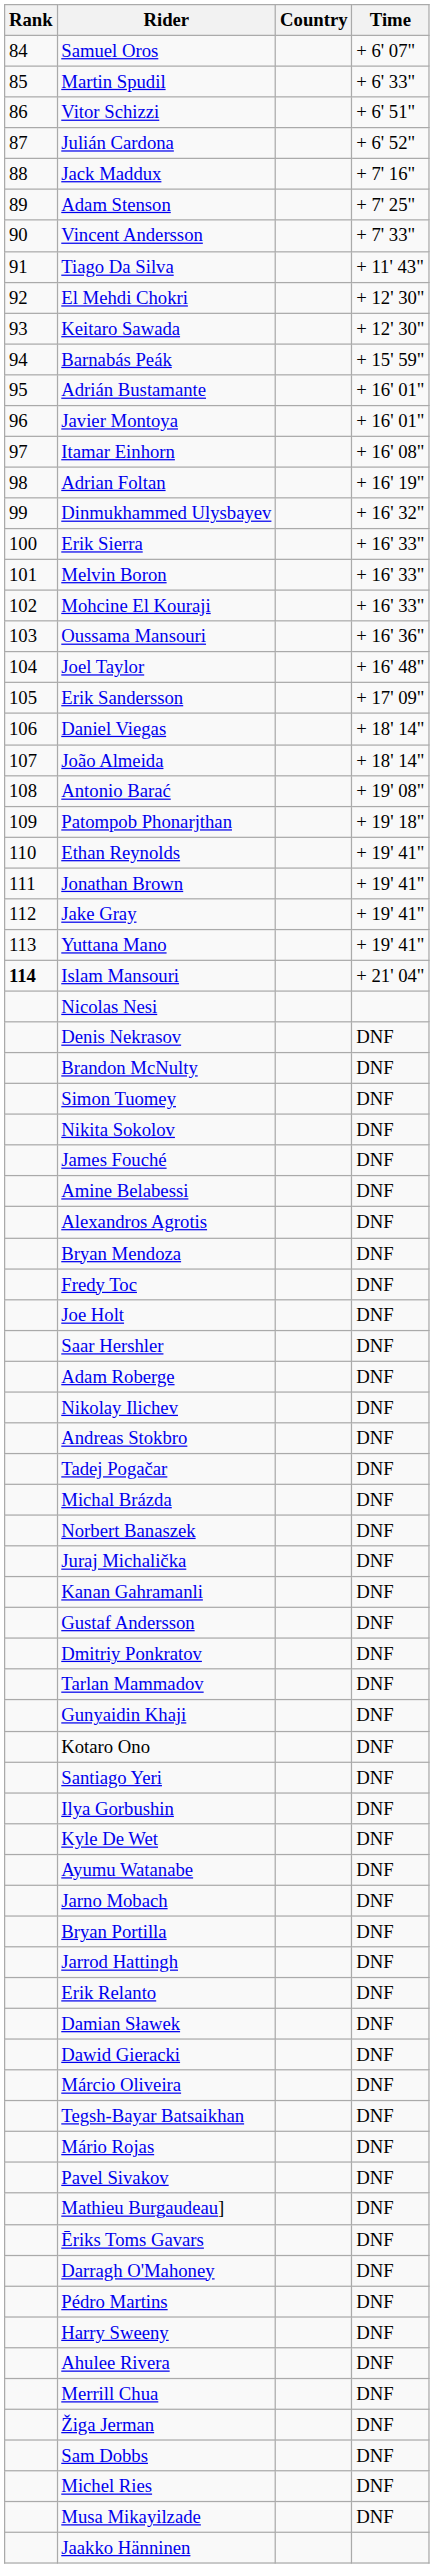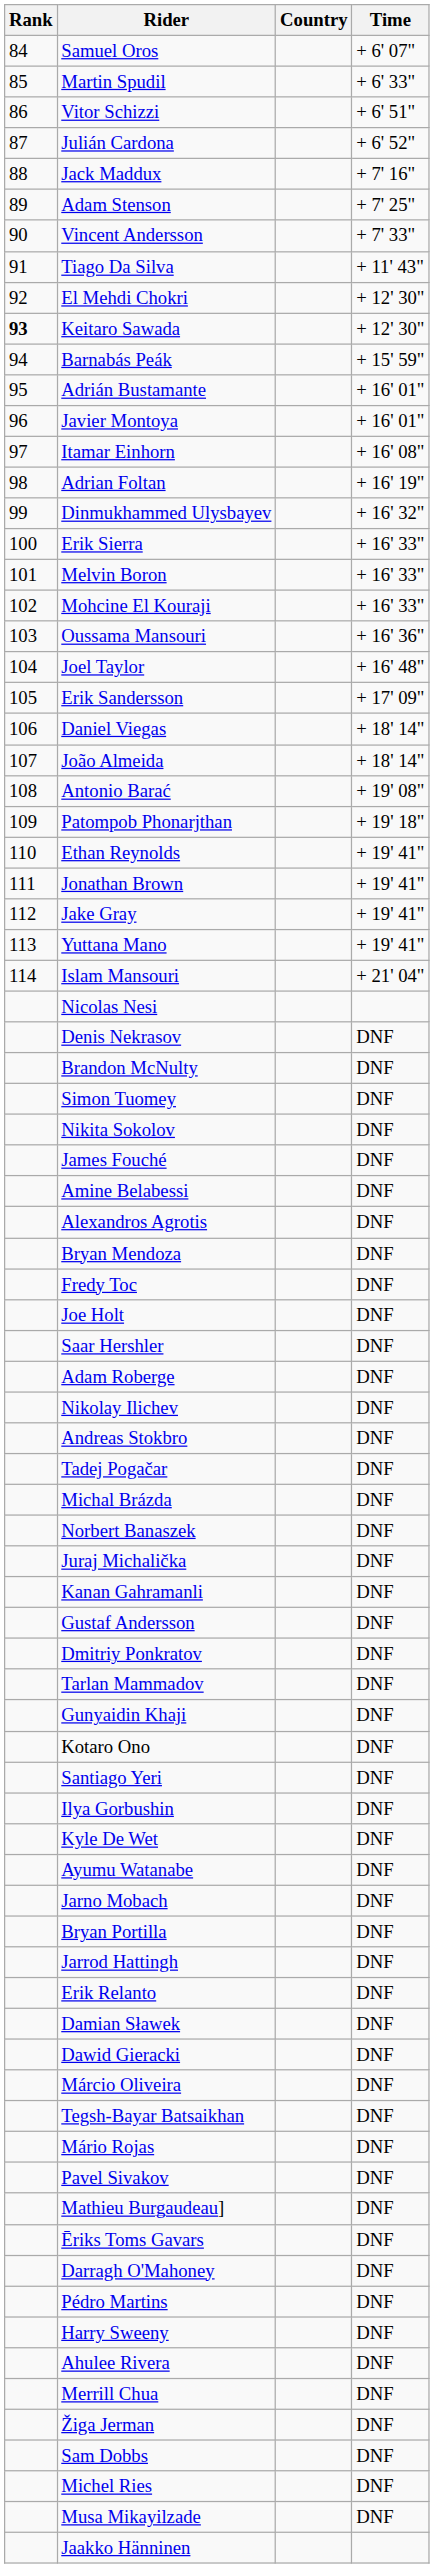(18, 328) normal -> (18, 328) bold
(22, 975) bold -> (23, 975) normal
